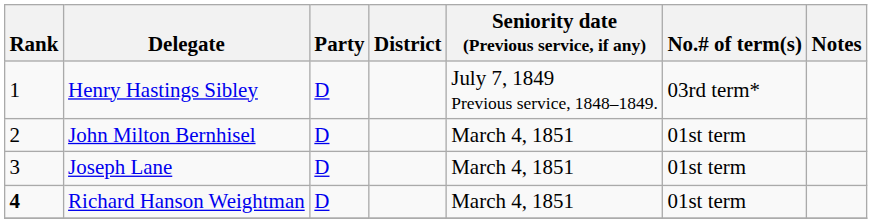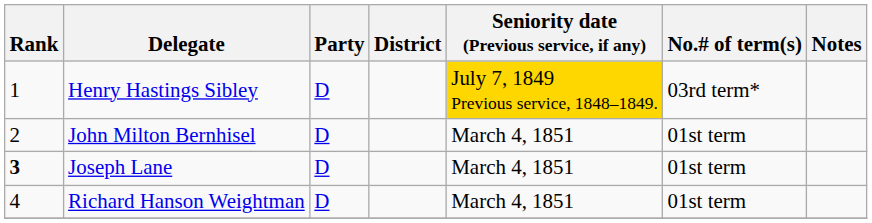(555, 89) no background -> (555, 89) gold background
(15, 168) normal -> (15, 168) bold
(15, 201) bold -> (15, 201) normal
